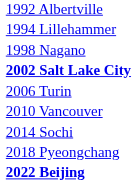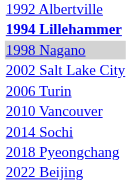(61, 29) normal -> (64, 29) bold
(46, 50) no background -> (46, 50) lightgrey background
(68, 70) bold -> (66, 70) normal
(45, 172) bold -> (44, 172) normal
